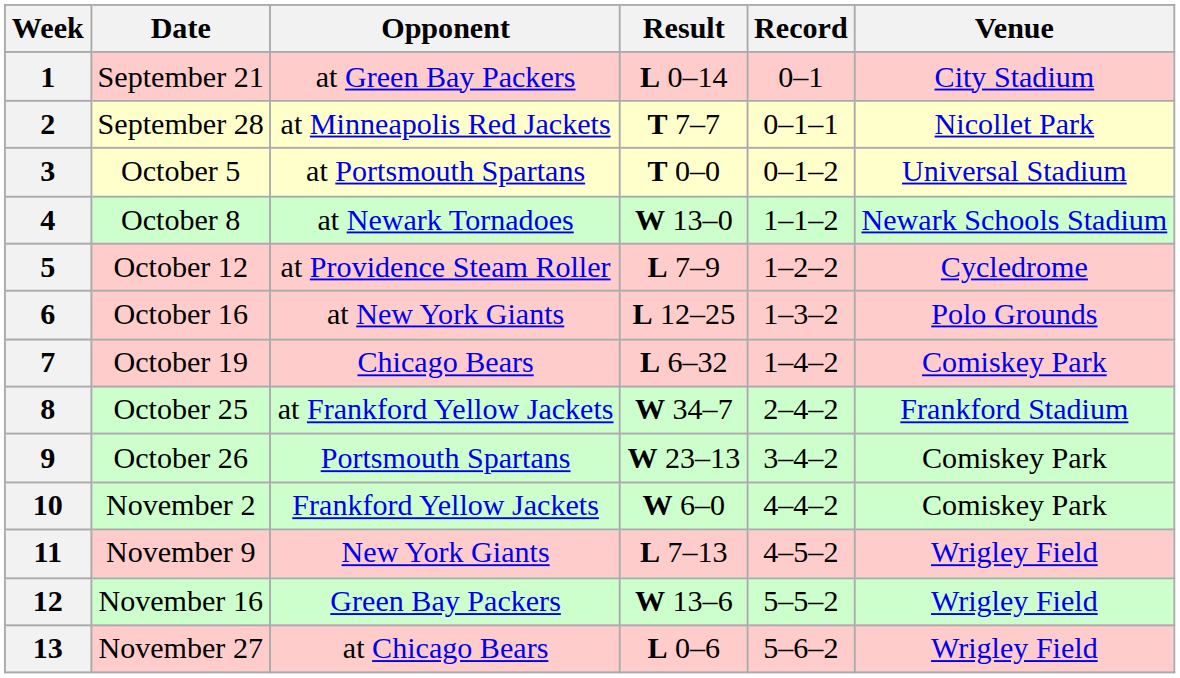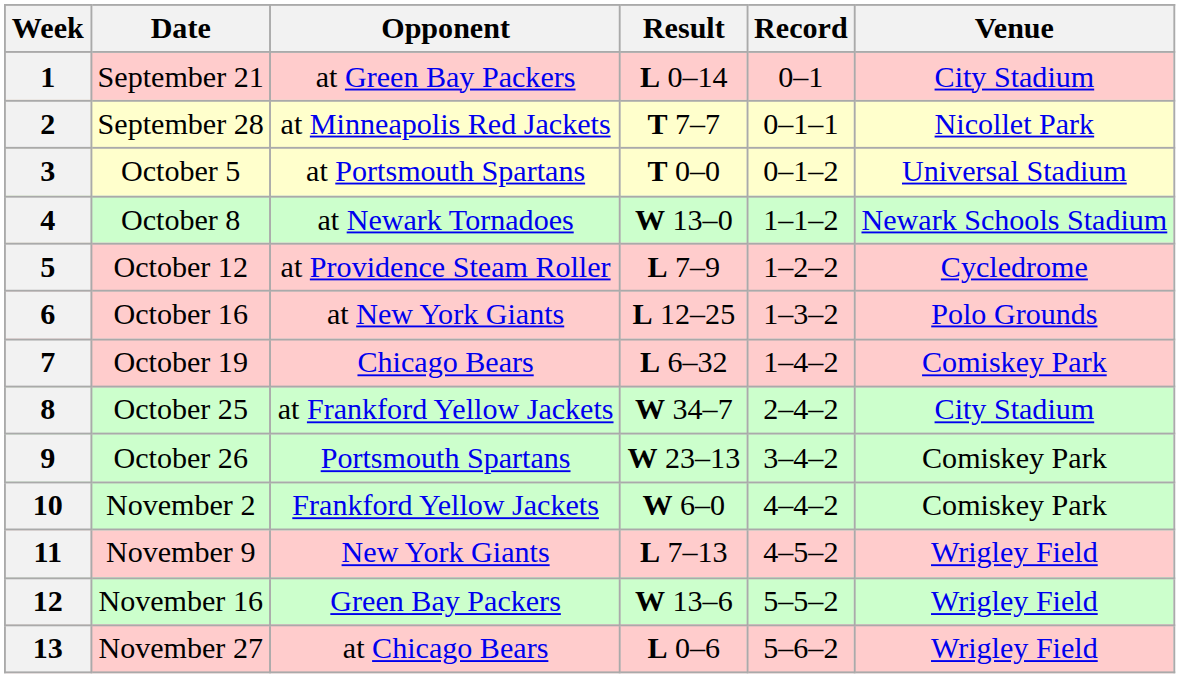(1014, 409) Frankford Stadium -> (1014, 409) City Stadium
